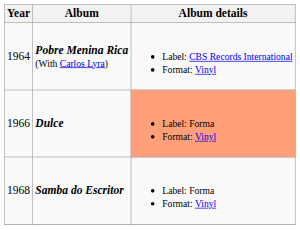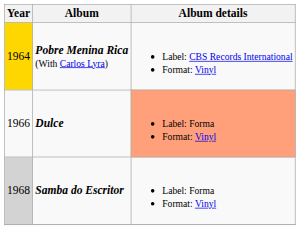(19, 56) no background -> (19, 56) gold background
(19, 190) no background -> (19, 190) lightgrey background
